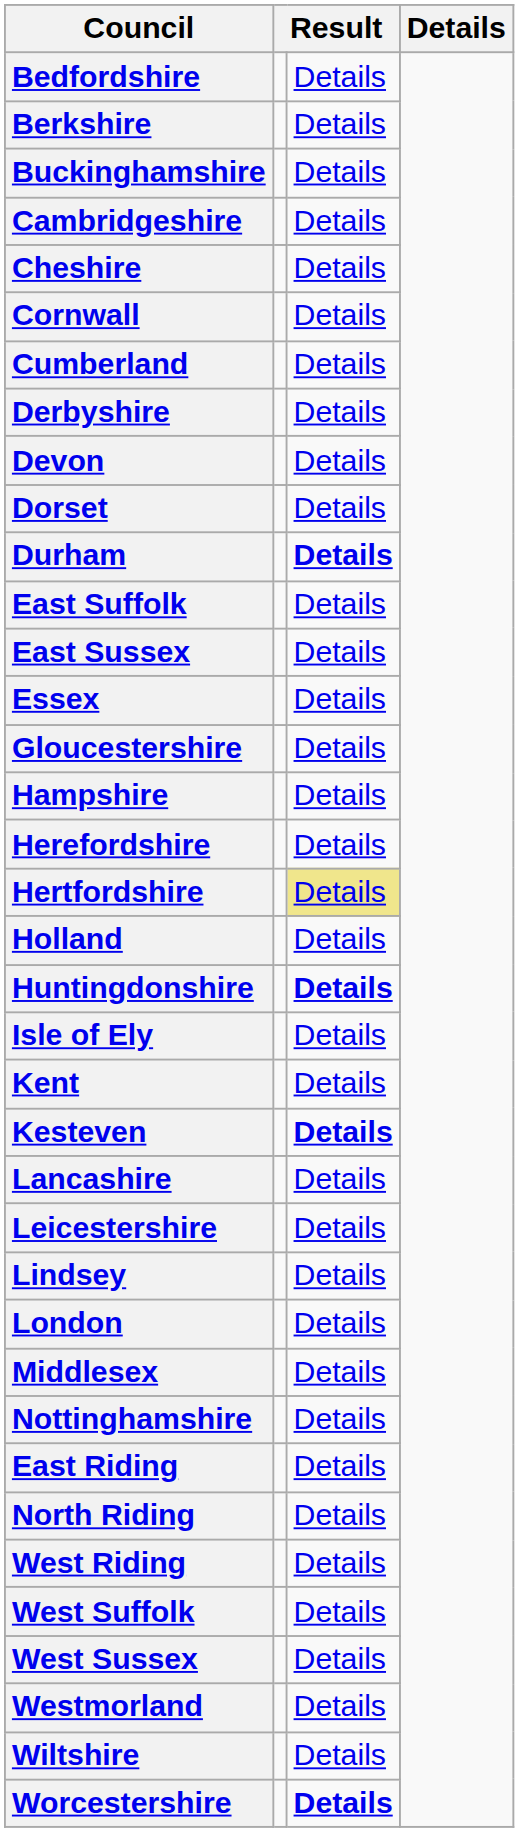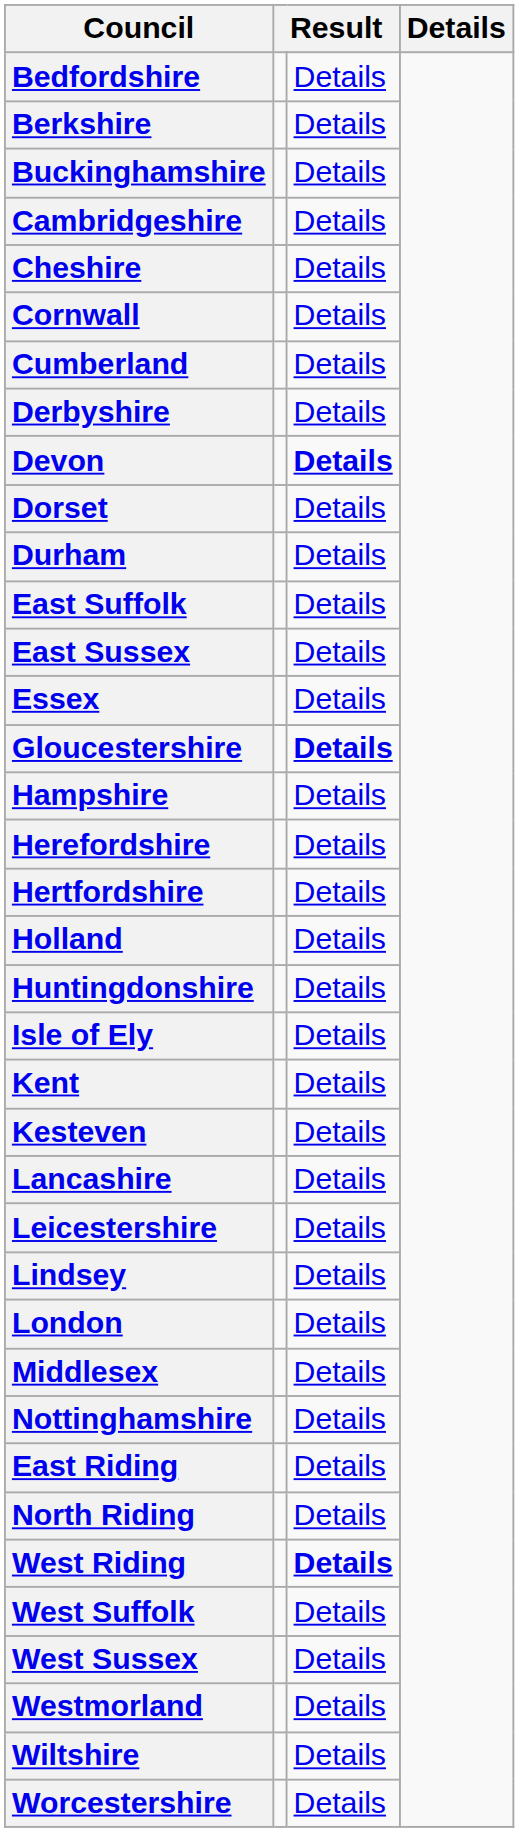(340, 460) normal -> (343, 460) bold
(343, 556) bold -> (340, 556) normal
(340, 747) normal -> (343, 747) bold
(340, 891) khaki background -> (340, 891) no background
(343, 987) bold -> (340, 987) normal
(343, 1131) bold -> (340, 1131) normal
(340, 1563) normal -> (343, 1563) bold
(343, 1802) bold -> (340, 1802) normal
